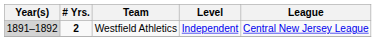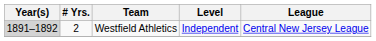(76, 29) bold -> (76, 29) normal
